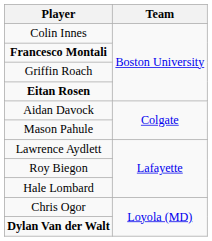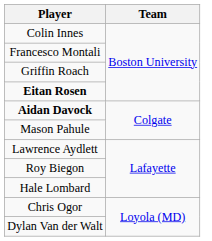(58, 52) bold -> (55, 52) normal
(58, 110) normal -> (55, 110) bold
(58, 226) bold -> (55, 226) normal
